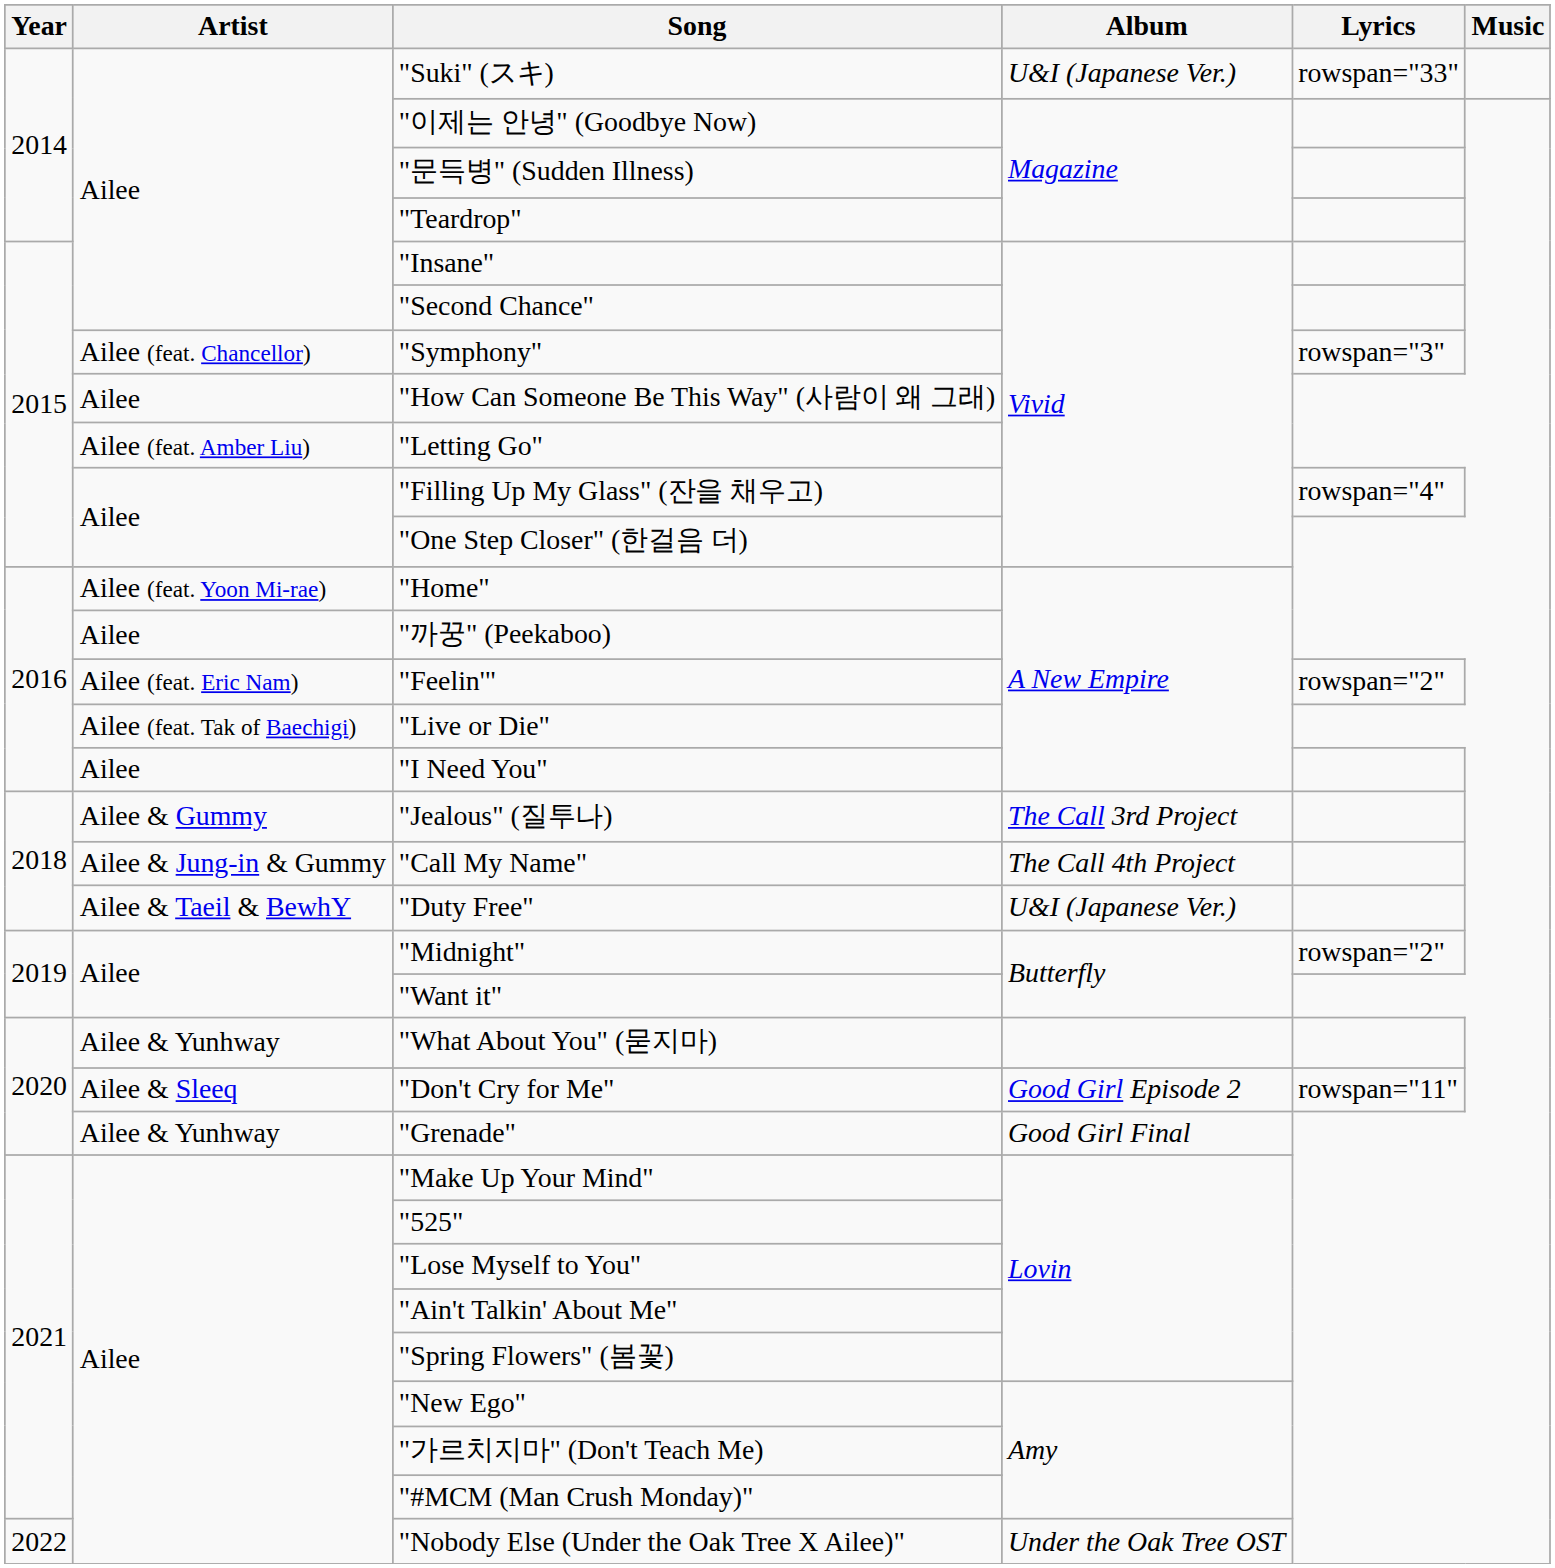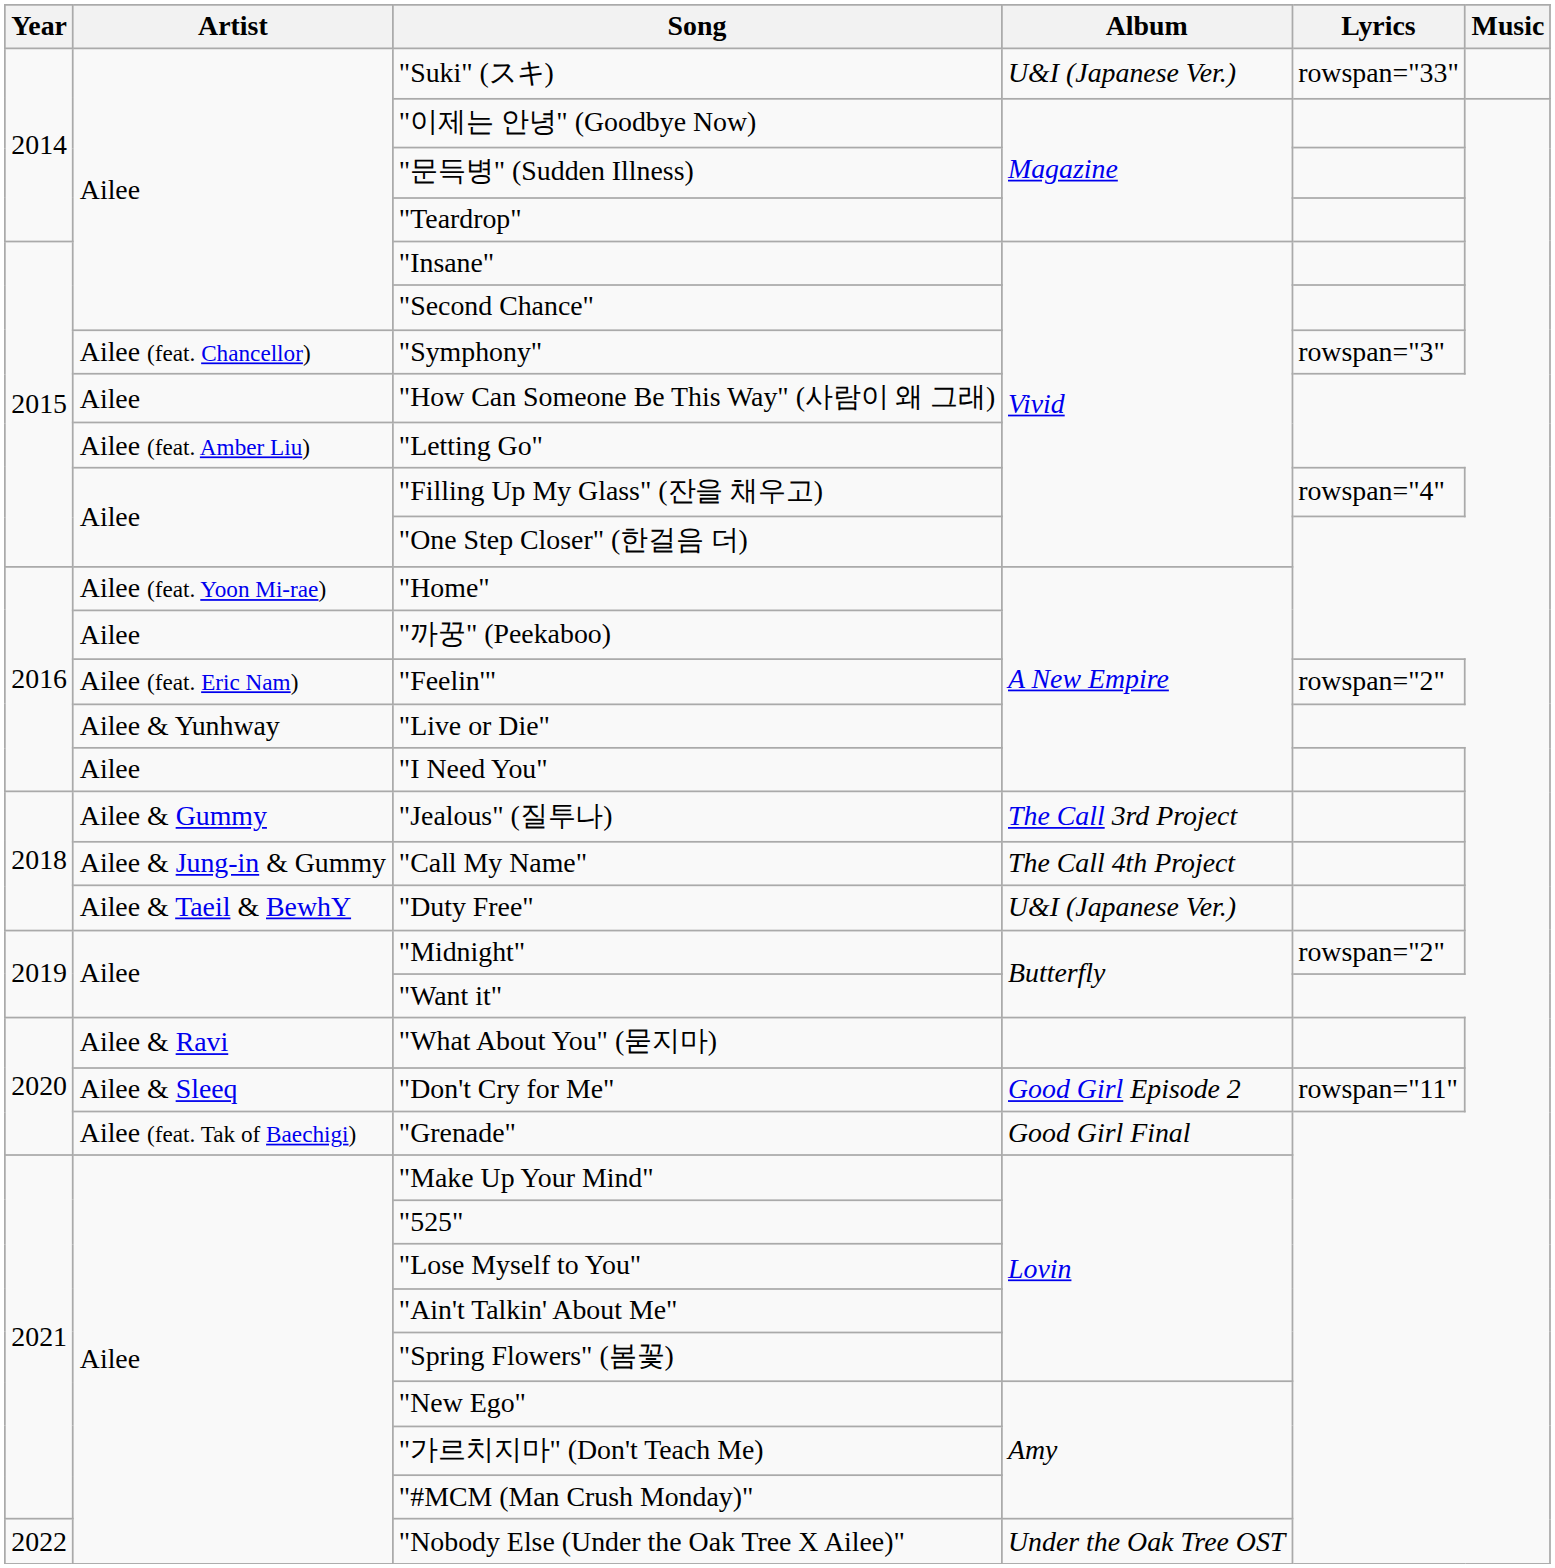(218, 725) Ailee (feat. Tak of Baechigi) -> (180, 725) Ailee & Yunhway
(180, 1042) Ailee & Yunhway -> (154, 1042) Ailee & Ravi
(180, 1133) Ailee & Yunhway -> (218, 1133) Ailee (feat. Tak of Baechigi)
